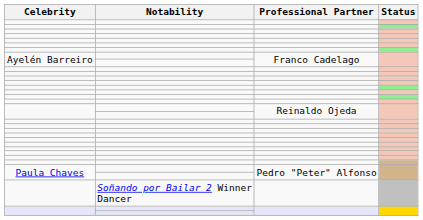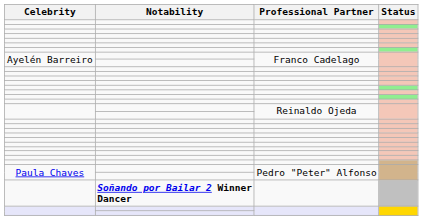(175, 193) normal -> (175, 193) bold
